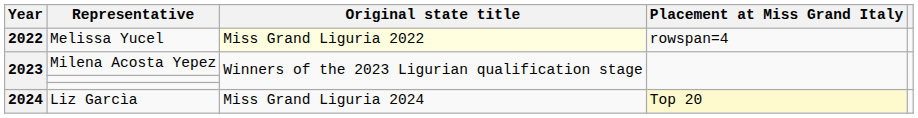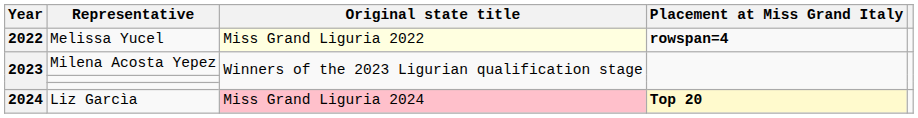(689, 40) normal -> (689, 40) bold
(324, 101) no background -> (324, 101) pink background
(676, 101) normal -> (676, 101) bold
